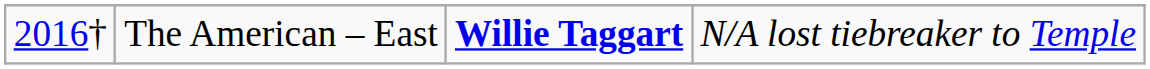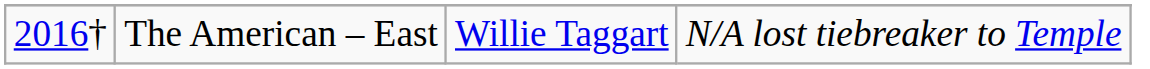(569, 34) bold -> (562, 34) normal
